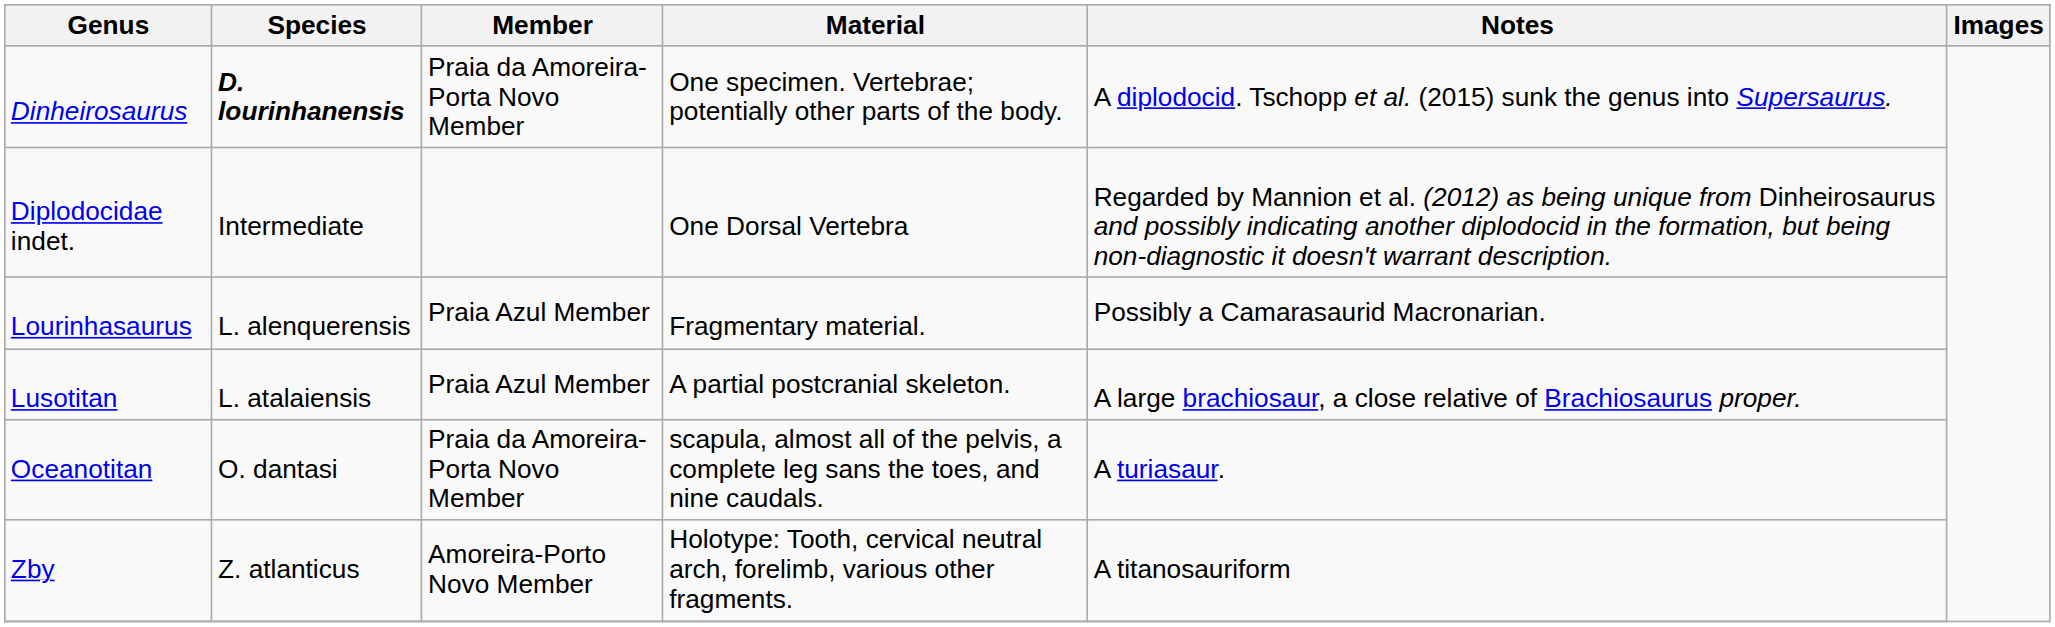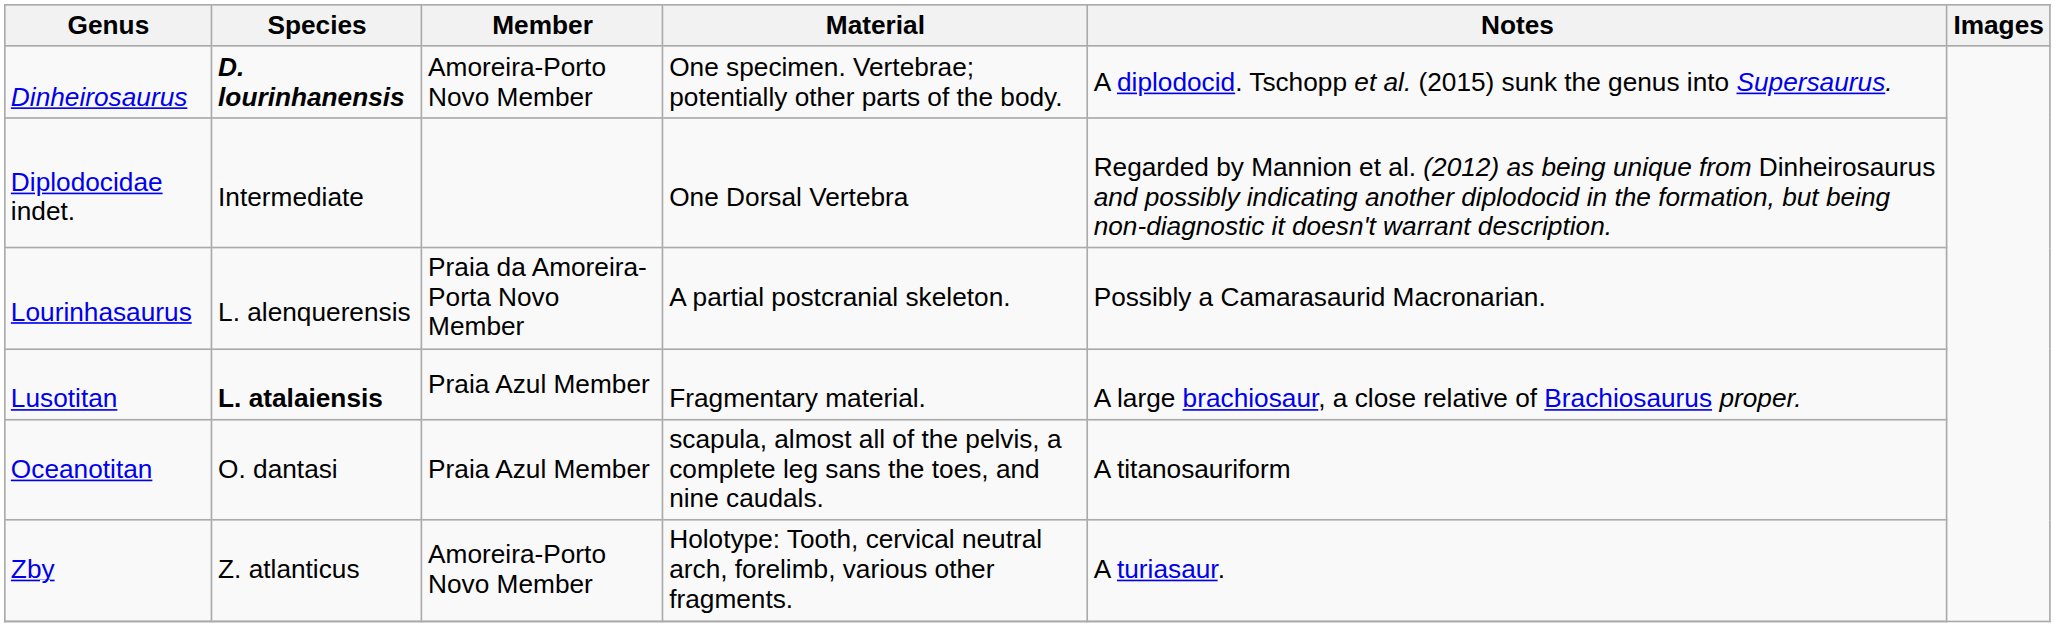(537, 96) Praia da Amoreira-Porta Novo Member -> (517, 81) Amoreira-Porto Novo Member
(539, 312) Praia Azul Member -> (537, 297) Praia da Amoreira-Porta Novo Member
(798, 327) Fragmentary material. -> (840, 297) A partial postcranial skeleton.
(295, 398) normal -> (300, 398) bold
(840, 383) A partial postcranial skeleton. -> (798, 398) Fragmentary material.
(537, 469) Praia da Amoreira-Porta Novo Member -> (539, 469) Praia Azul Member
(1159, 469) A turiasaur. -> (1192, 469) A titanosauriform
(1192, 570) A titanosauriform -> (1159, 570) A turiasaur.
